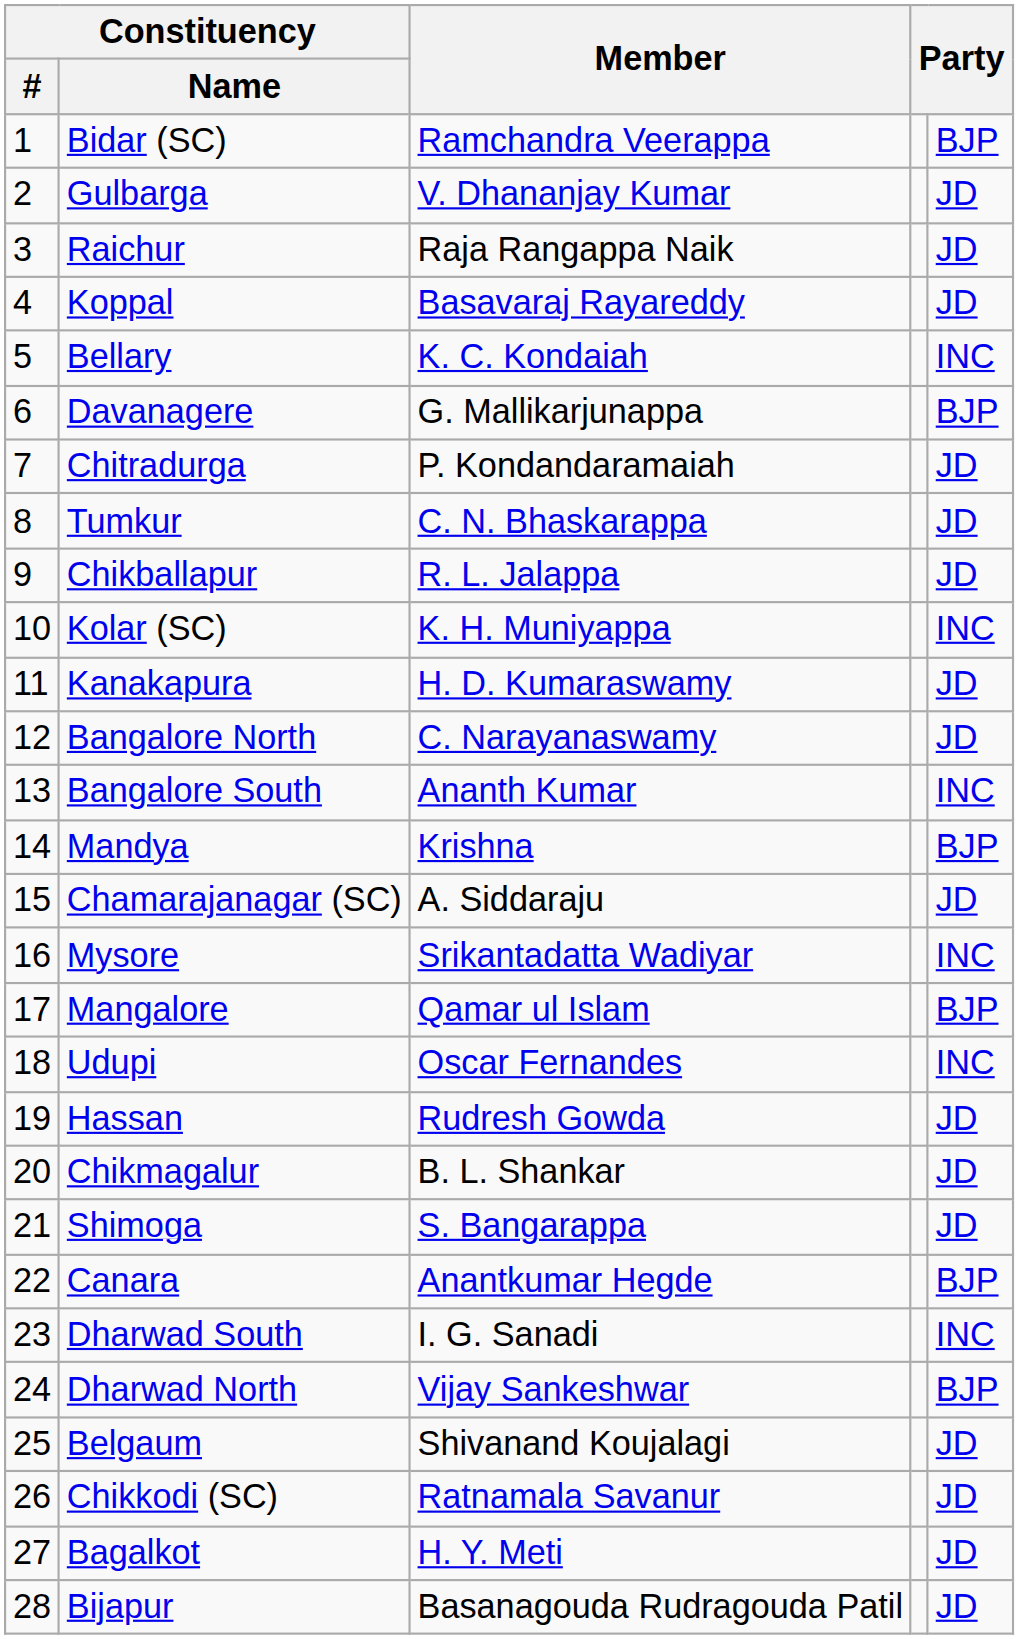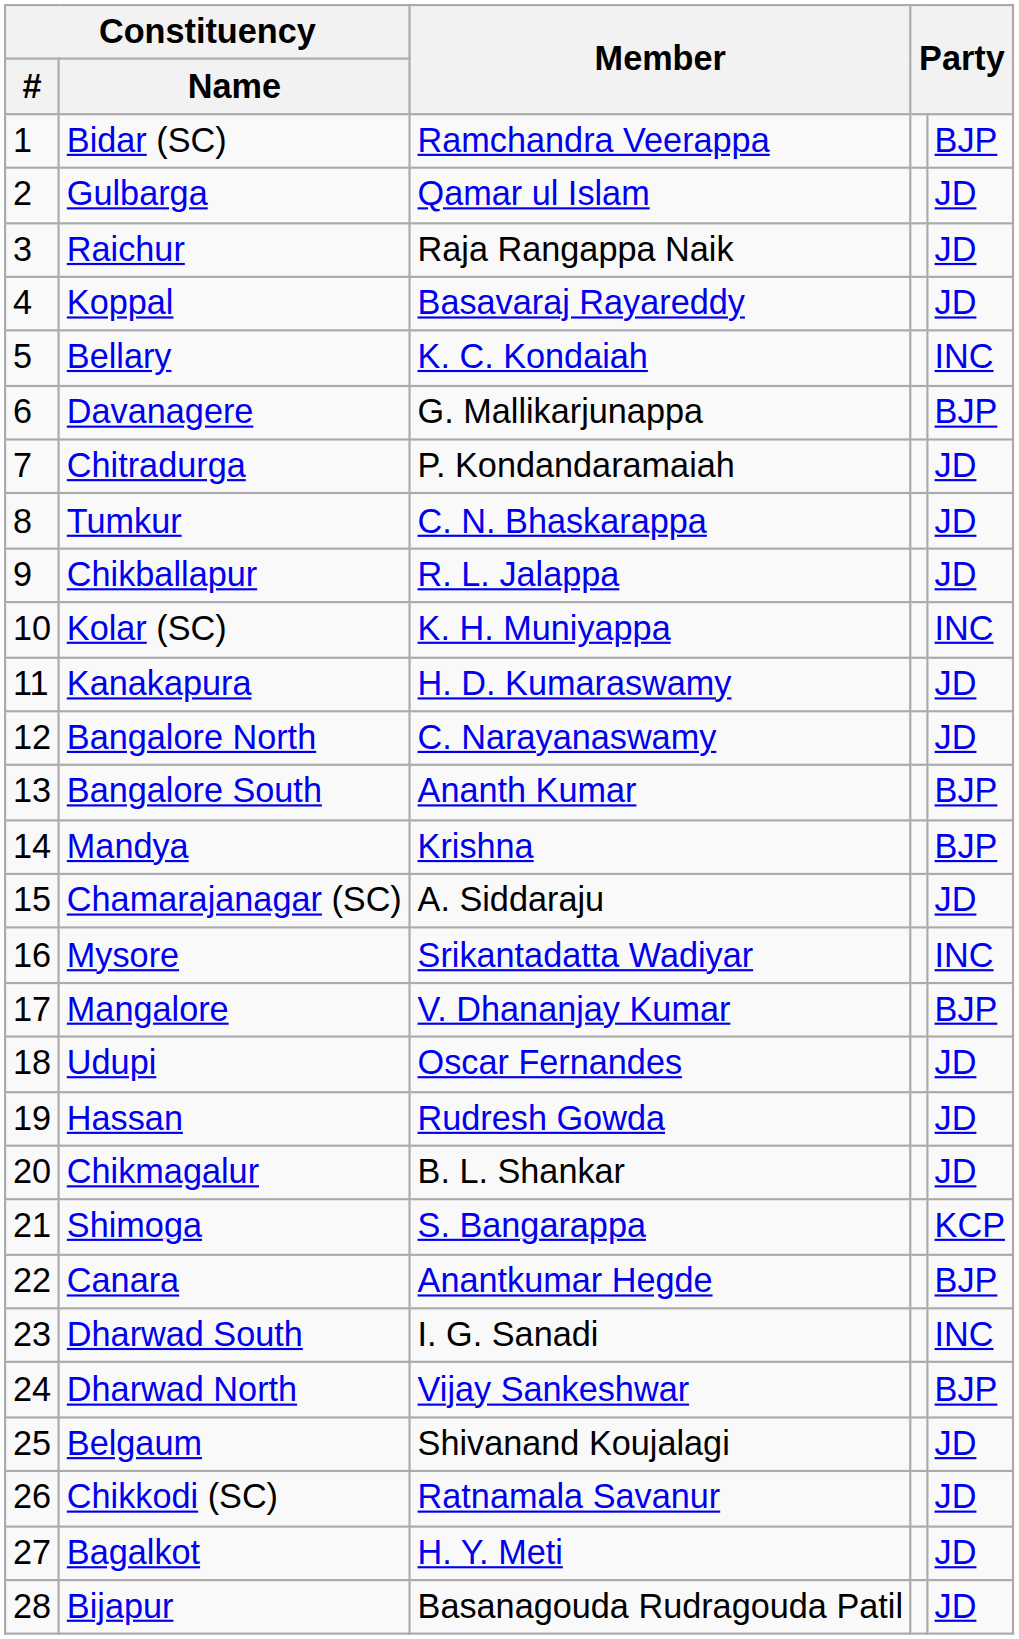(574, 194) V. Dhananjay Kumar -> (534, 194) Qamar ul Islam
(965, 791) INC -> (966, 791) BJP
(534, 1009) Qamar ul Islam -> (574, 1009) V. Dhananjay Kumar
(965, 1063) INC -> (955, 1063) JD
(957, 1226) JD -> (970, 1226) KCP
